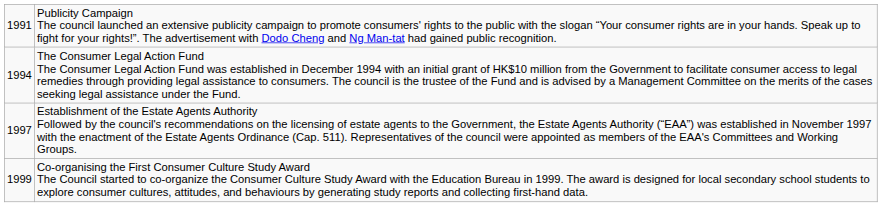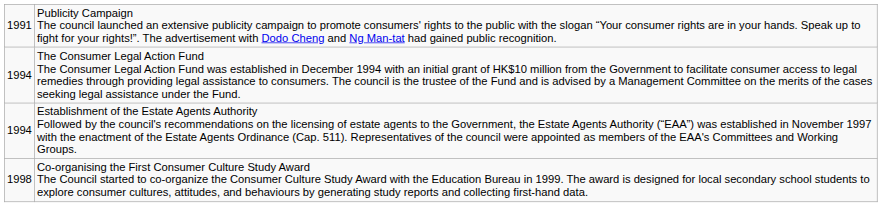(19, 130) 1997 -> (19, 130) 1994
(19, 180) 1999 -> (19, 180) 1998
